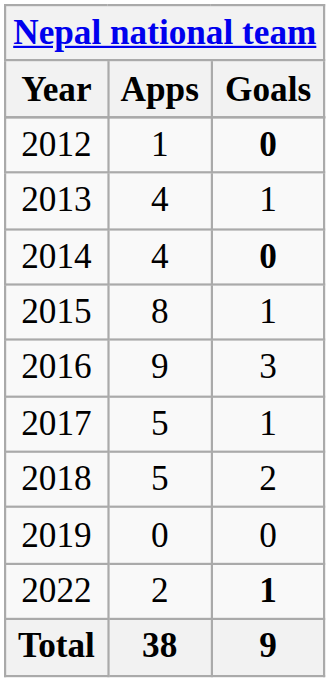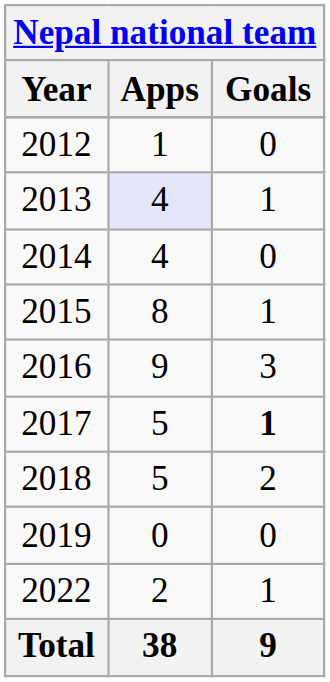(268, 144) bold -> (268, 144) normal
(160, 199) no background -> (160, 199) lavender background
(268, 255) bold -> (268, 255) normal
(268, 423) normal -> (268, 423) bold
(268, 590) bold -> (268, 590) normal
